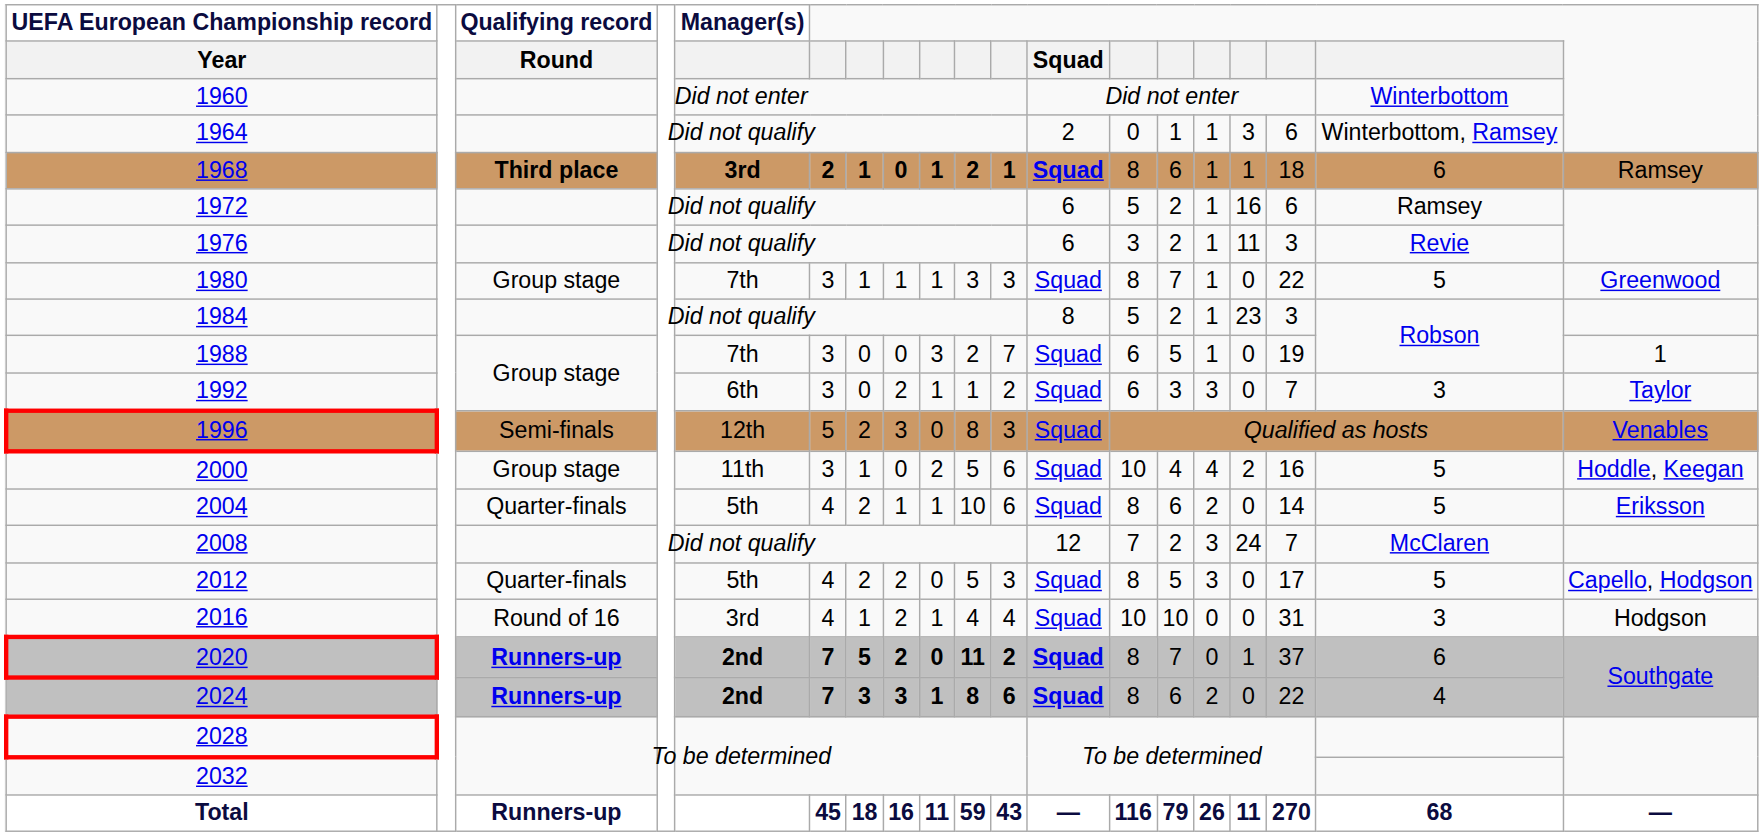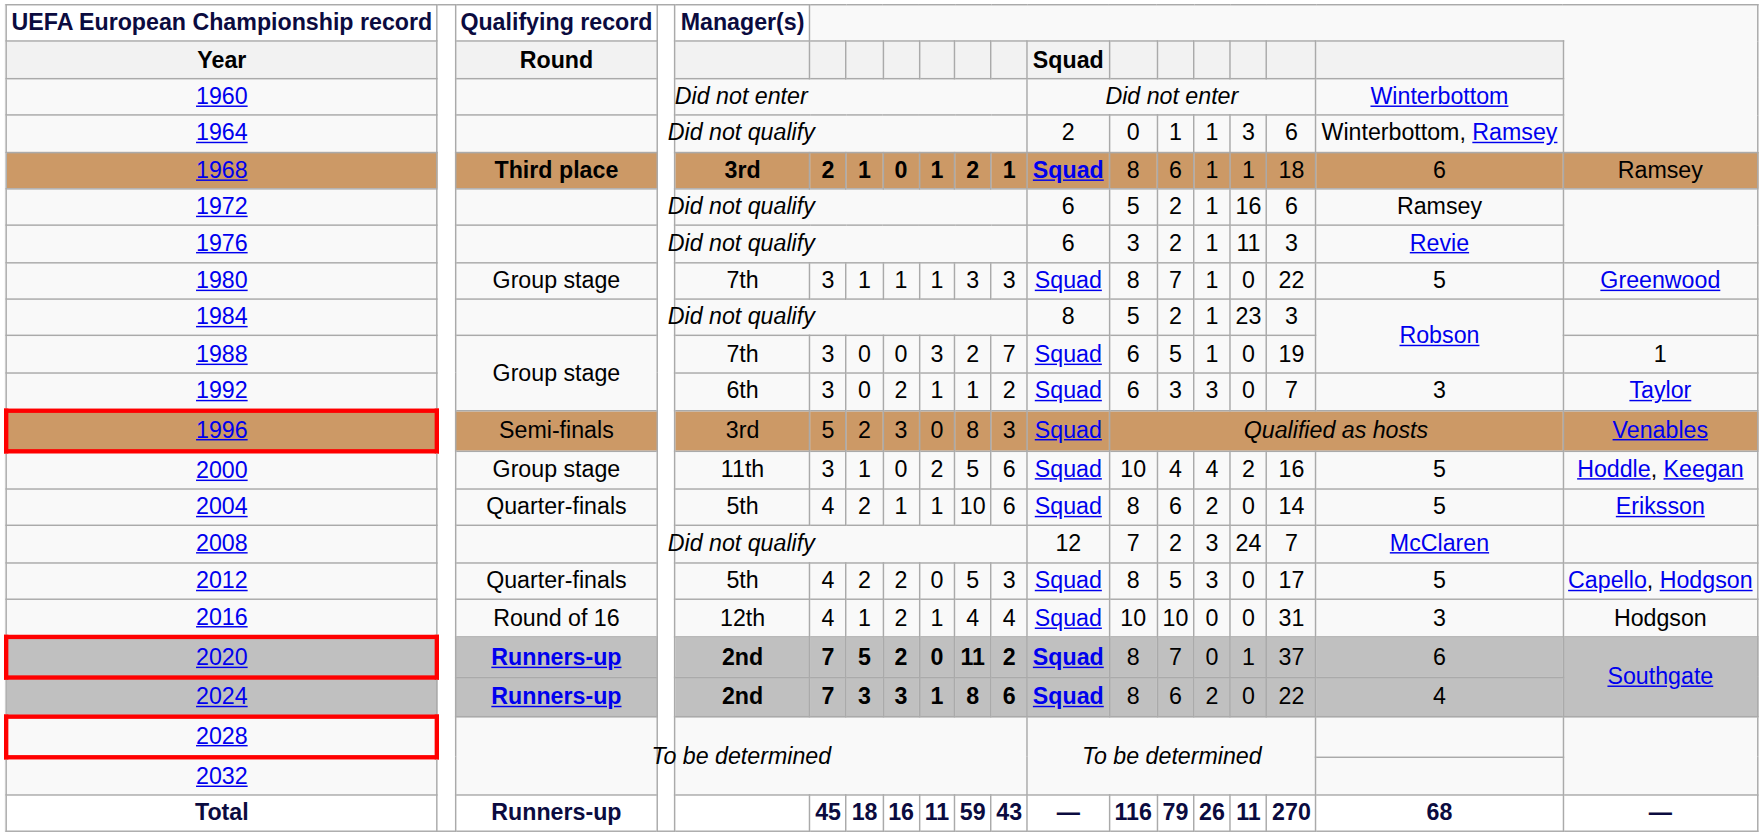(743, 430) 12th -> (743, 430) 3rd
(743, 618) 3rd -> (743, 618) 12th
